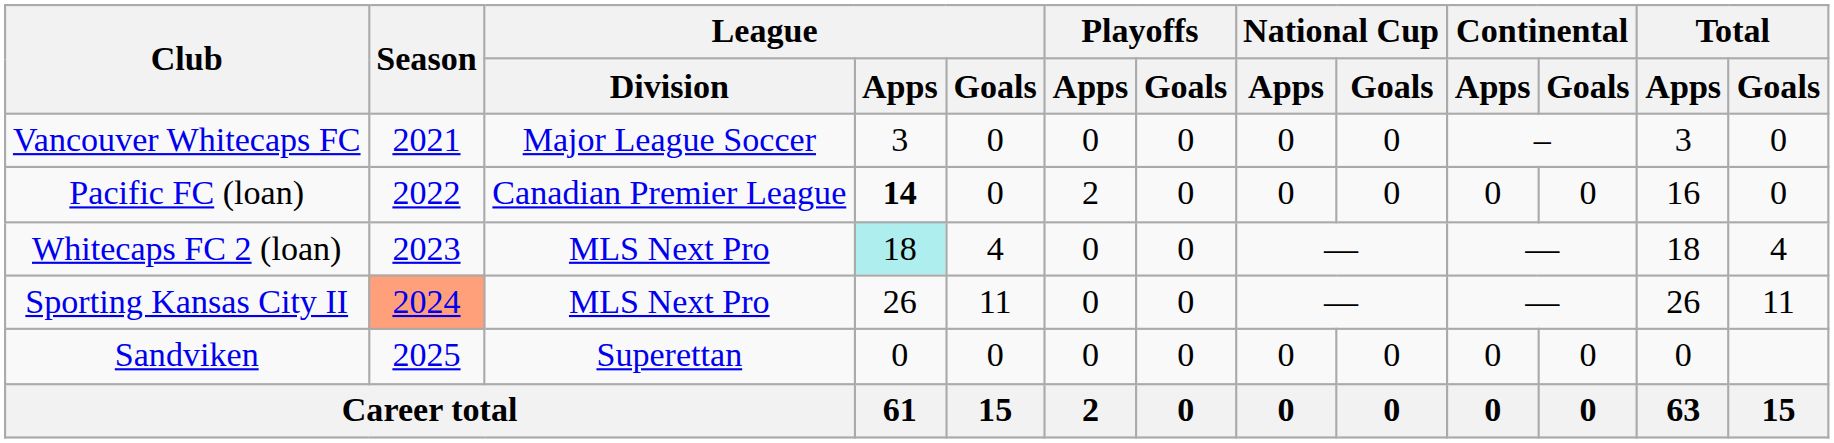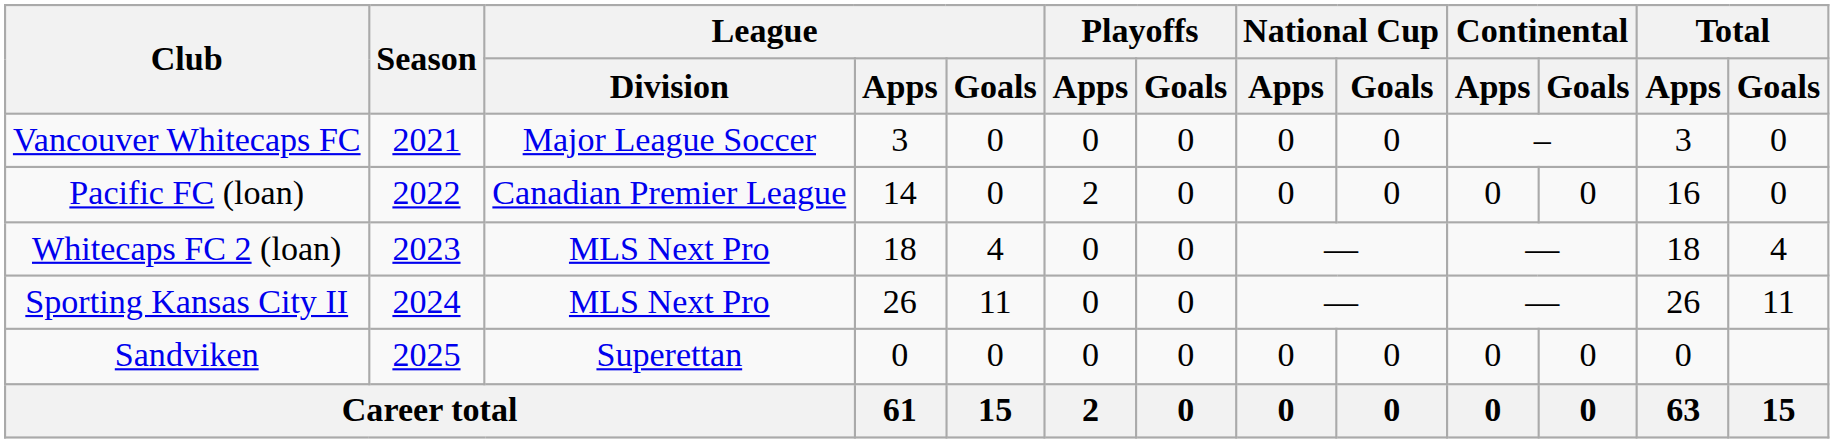(900, 193) bold -> (900, 193) normal
(900, 247) paleturquoise background -> (900, 247) no background
(426, 301) lightsalmon background -> (426, 301) no background
